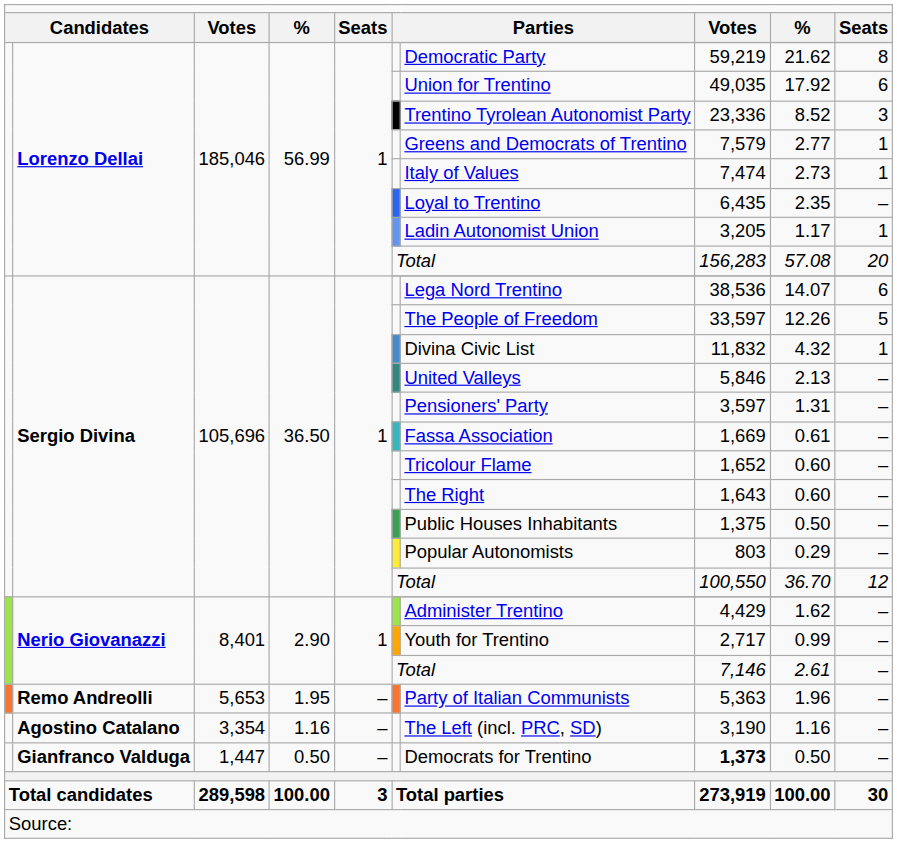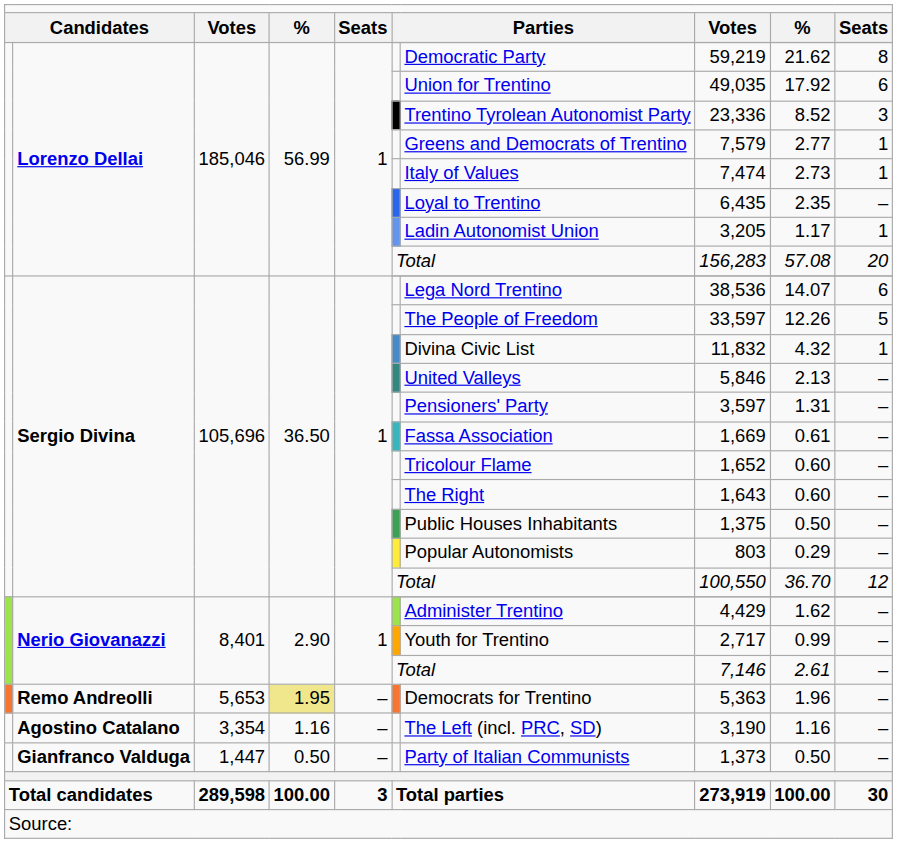(312, 698) no background -> (312, 698) khaki background
(517, 698) Party of Italian Communists -> (498, 698) Democrats for Trentino
(498, 757) Democrats for Trentino -> (517, 757) Party of Italian Communists
(743, 757) bold -> (743, 757) normal
